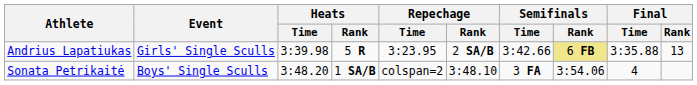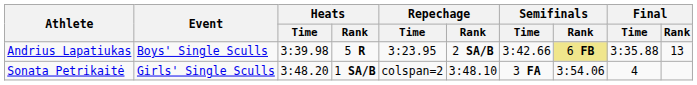(206, 51) Girls' Single Sculls -> (202, 51) Boys' Single Sculls
(202, 70) Boys' Single Sculls -> (206, 70) Girls' Single Sculls
